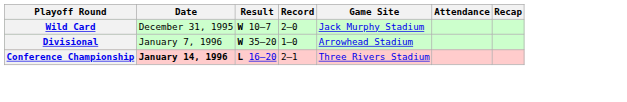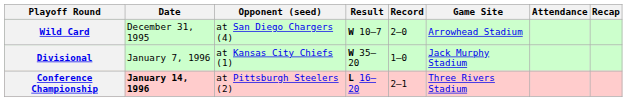+ column: (280, 12)
(371, 27) Jack Murphy Stadium -> (475, 32) Arrowhead Stadium
(366, 42) Arrowhead Stadium -> (459, 58) Jack Murphy Stadium
